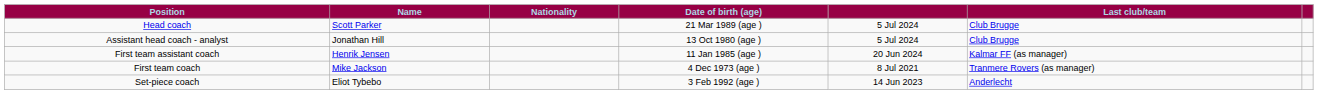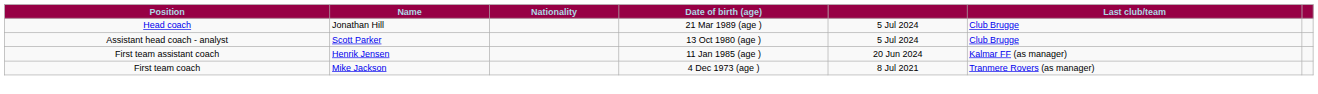(357, 25) Scott Parker -> (358, 25) Jonathan Hill
(358, 39) Jonathan Hill -> (357, 39) Scott Parker
- row: (167, 82)
